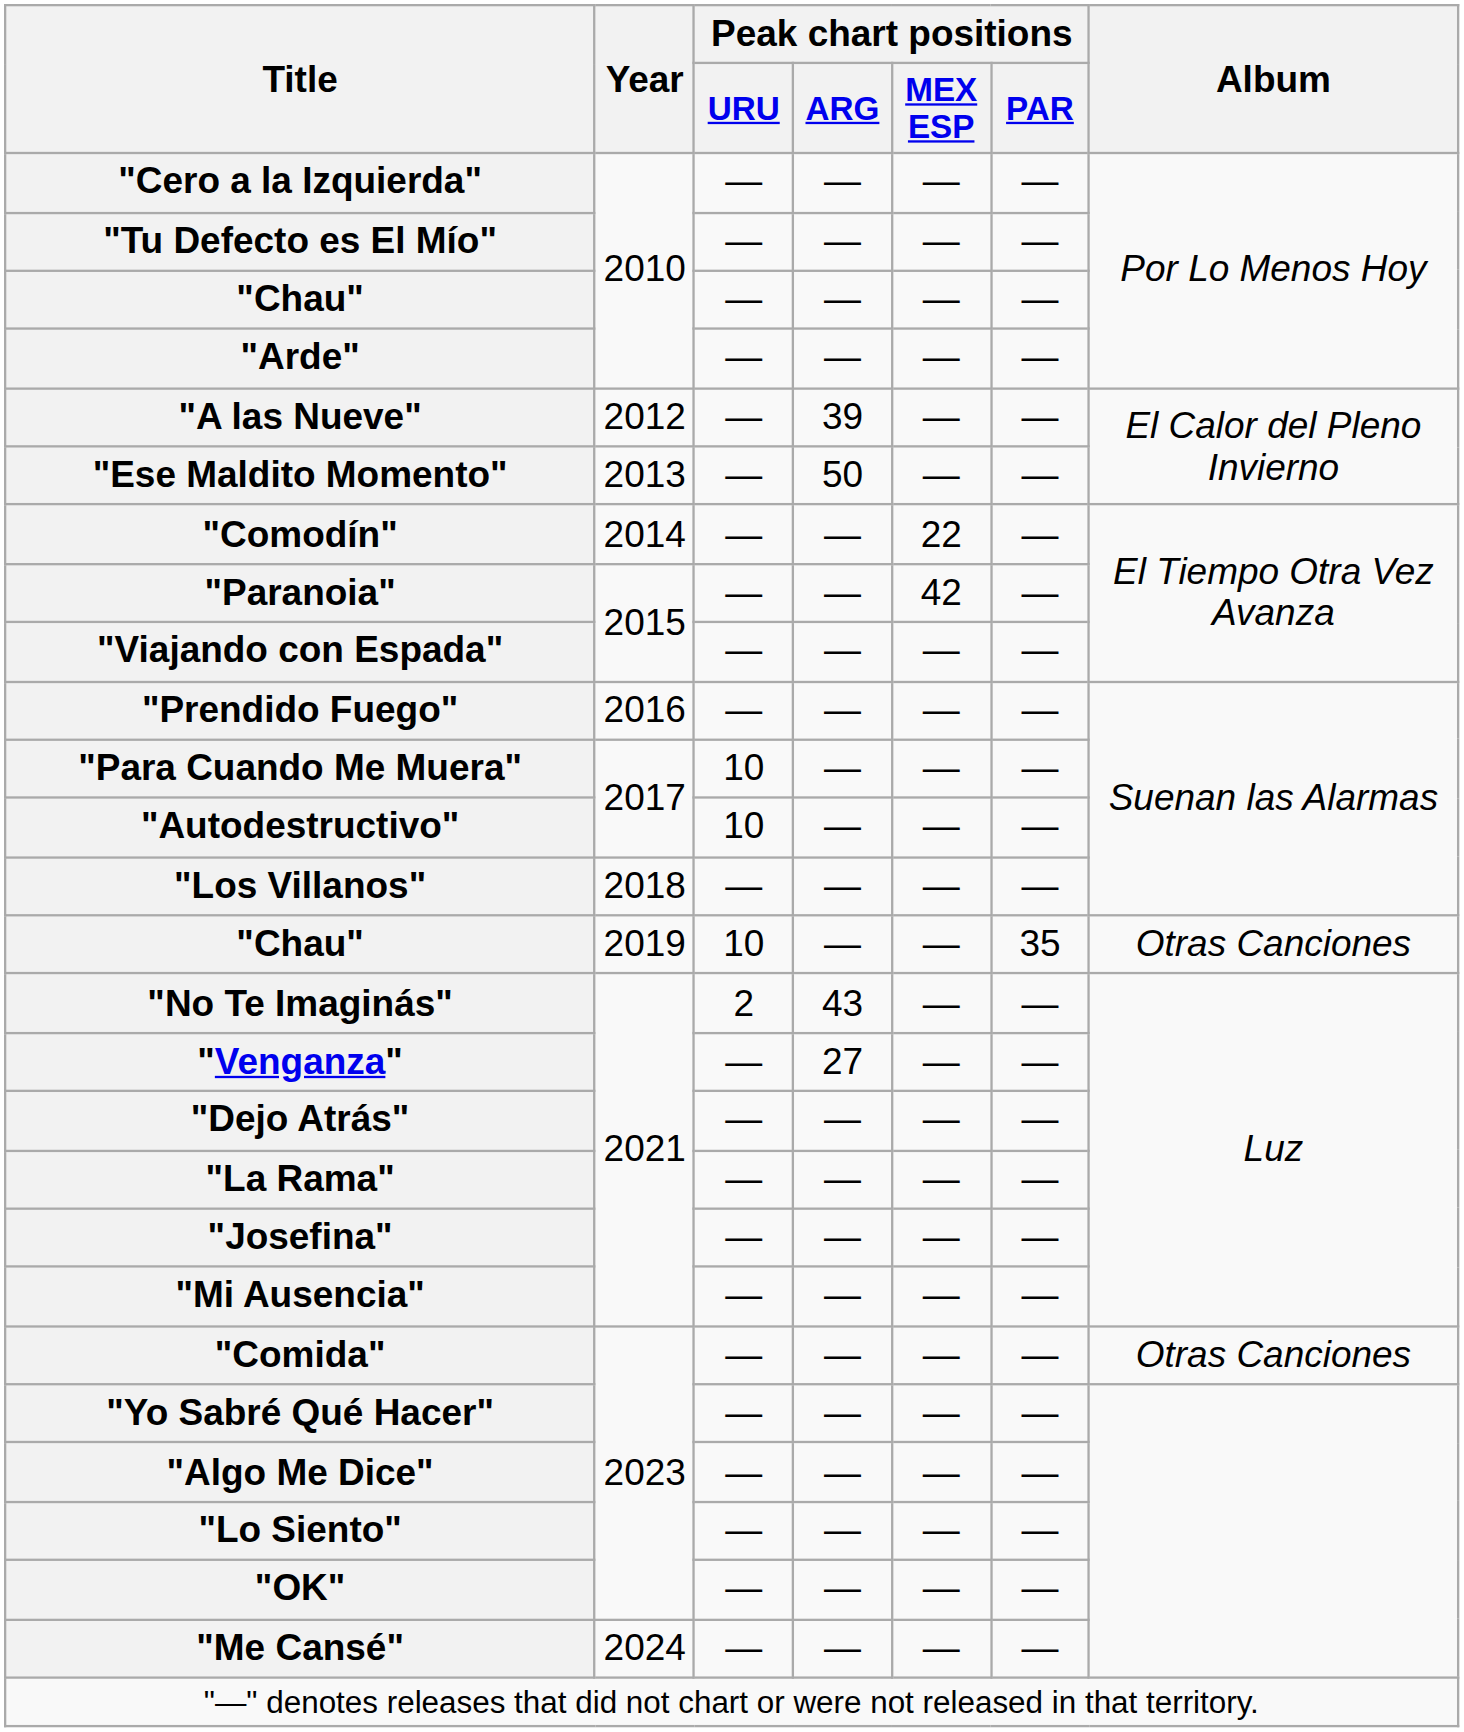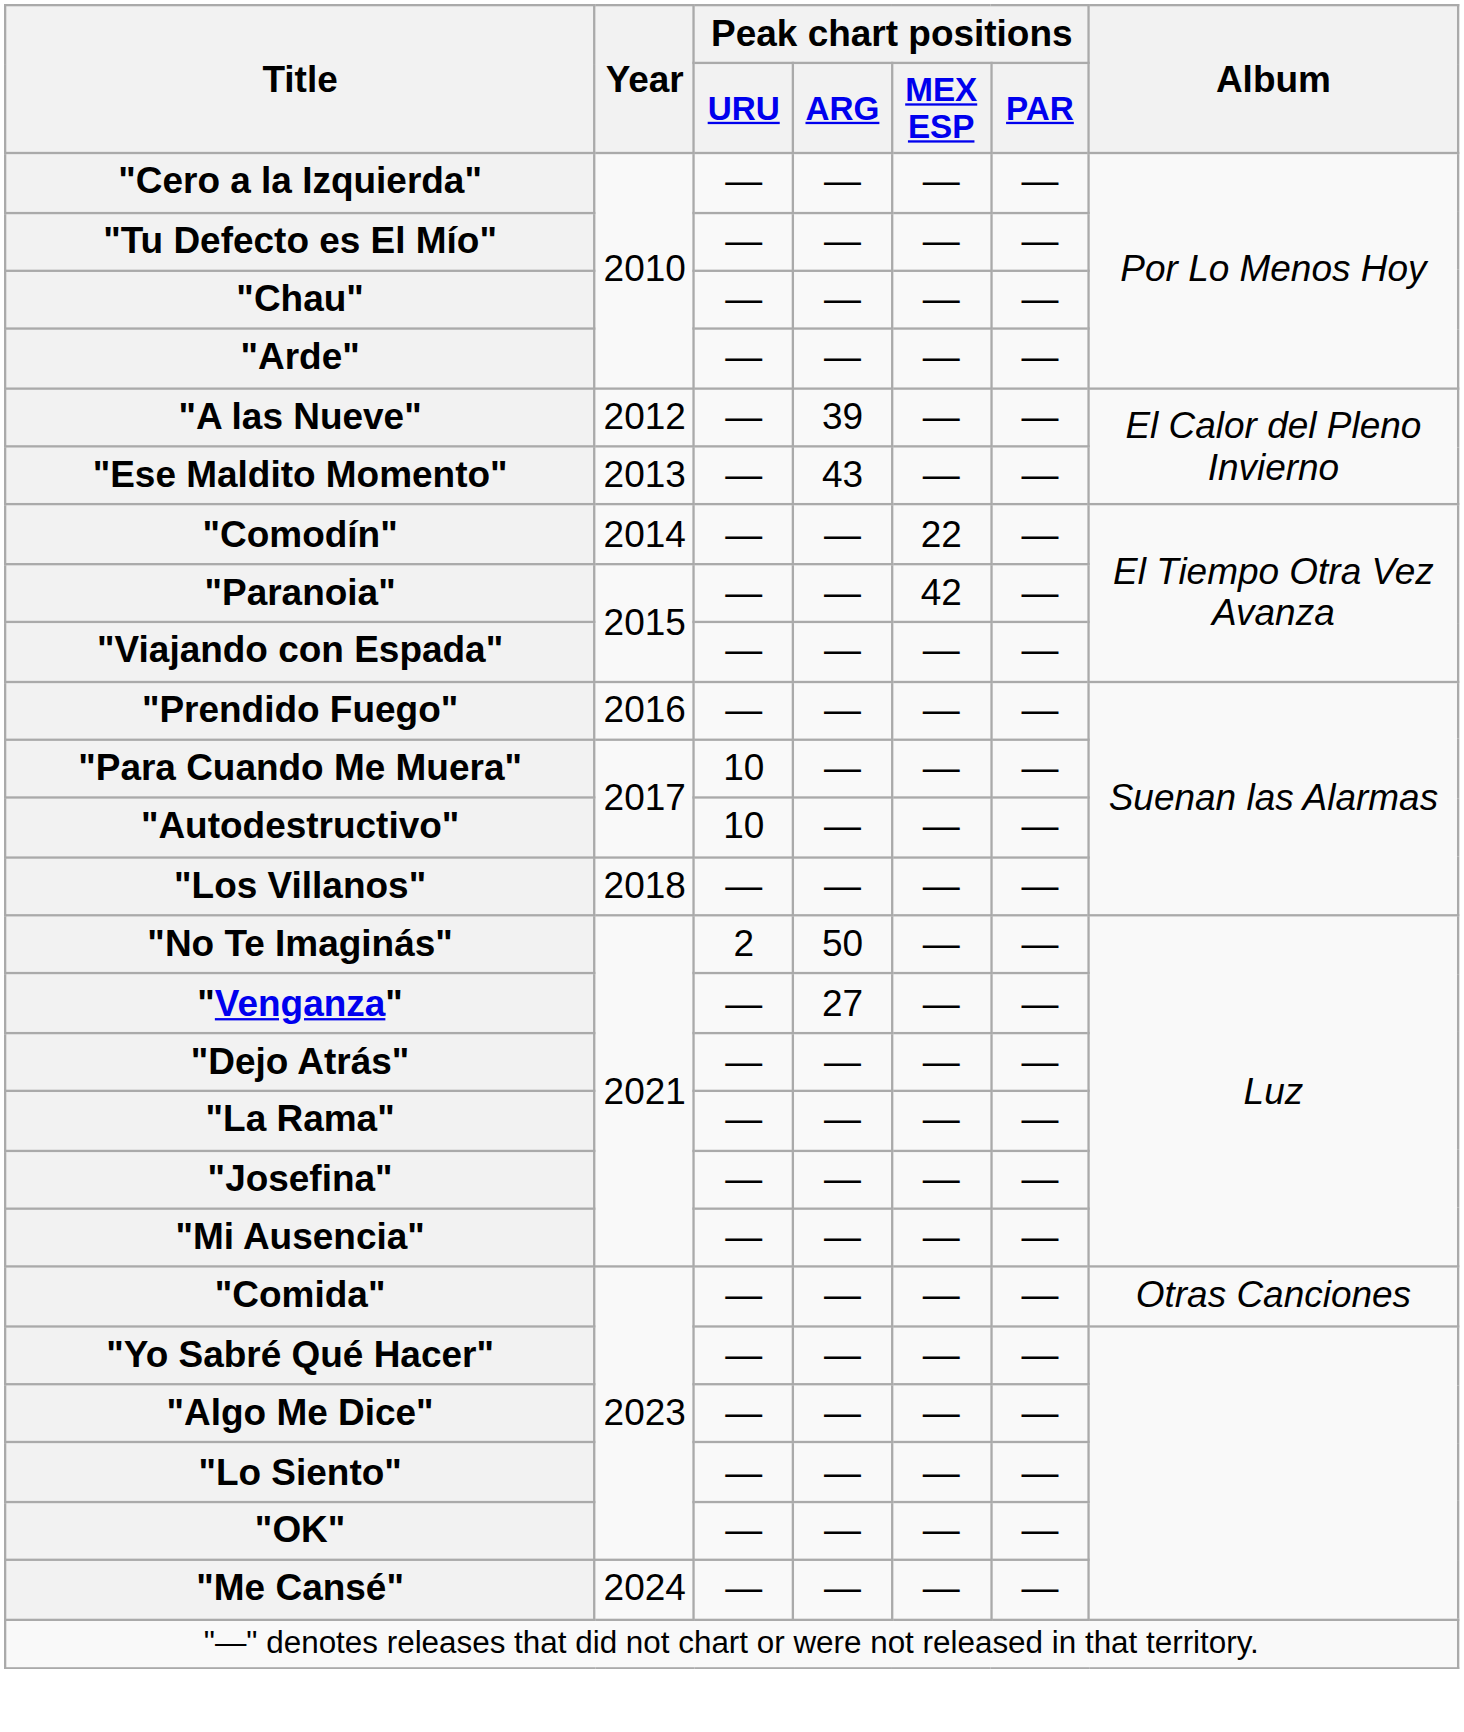(842, 475) 50 -> (842, 475) 43
- row: (300, 943)
(842, 1002) 43 -> (842, 943) 50
